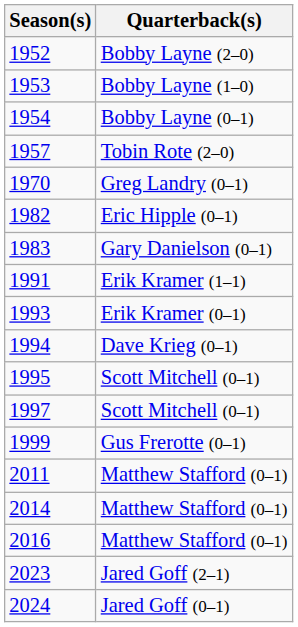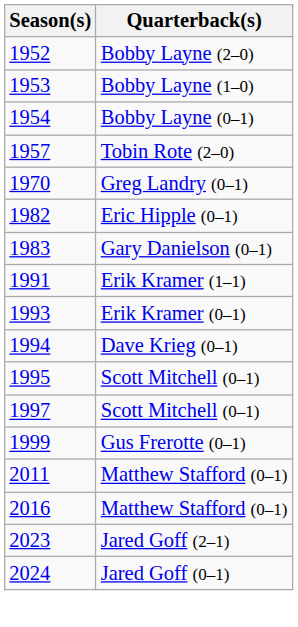- row: (30, 507)
